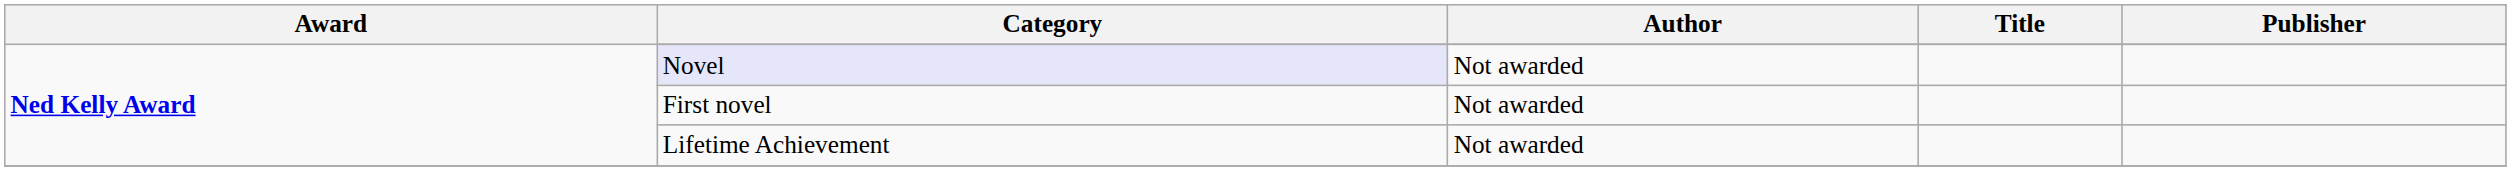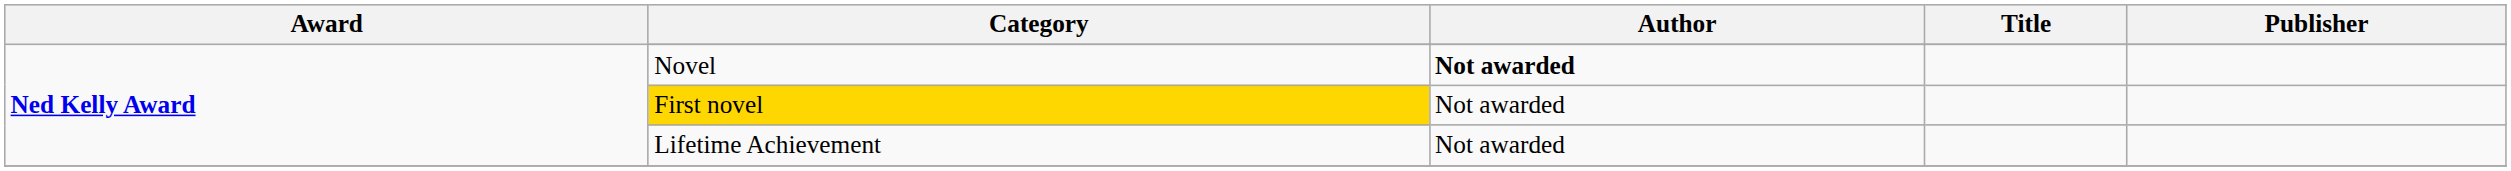(694, 64) lavender background -> (685, 64) no background
(1519, 64) normal -> (1505, 64) bold
(717, 104) no background -> (709, 104) gold background
